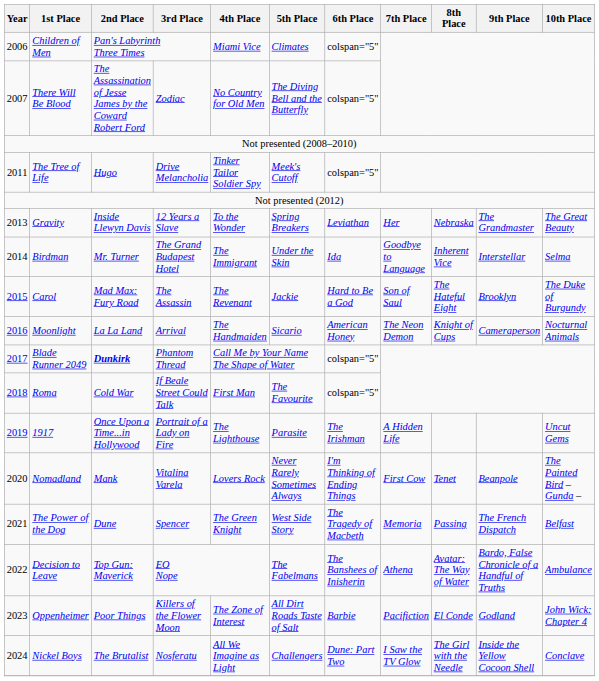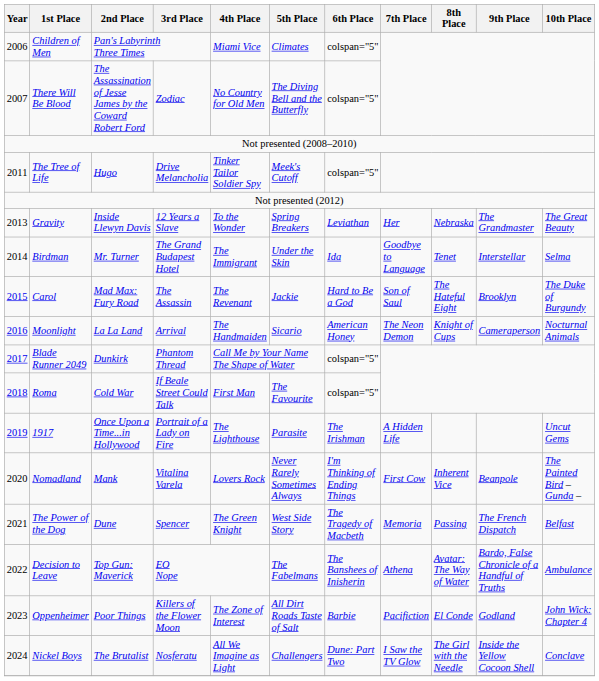(451, 256) Inherent Vice -> (445, 256) Tenet
(112, 359) bold -> (111, 359) normal
(445, 478) Tenet -> (451, 478) Inherent Vice
